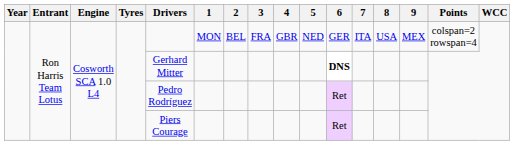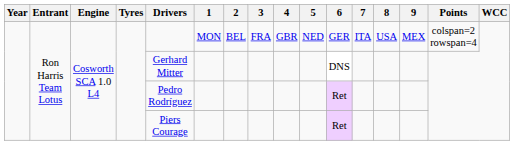(339, 66) bold -> (339, 66) normal
